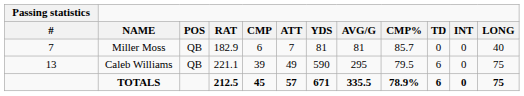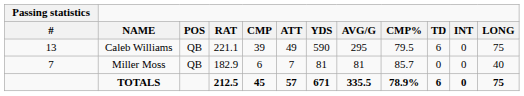rows swapped: (139, 47) <-> (139, 64)
